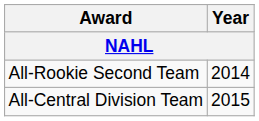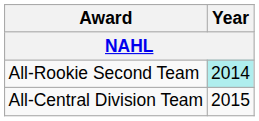(230, 73) no background -> (230, 73) paleturquoise background
